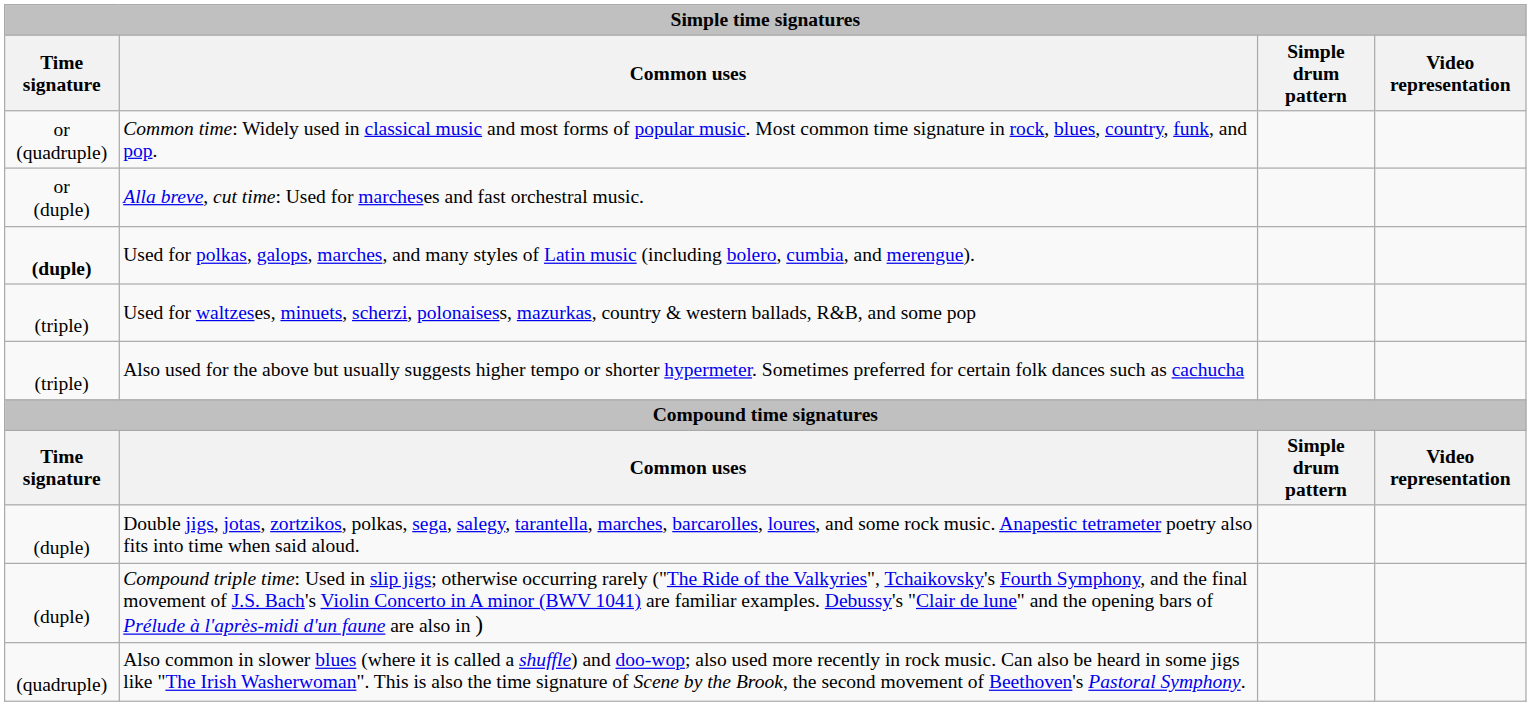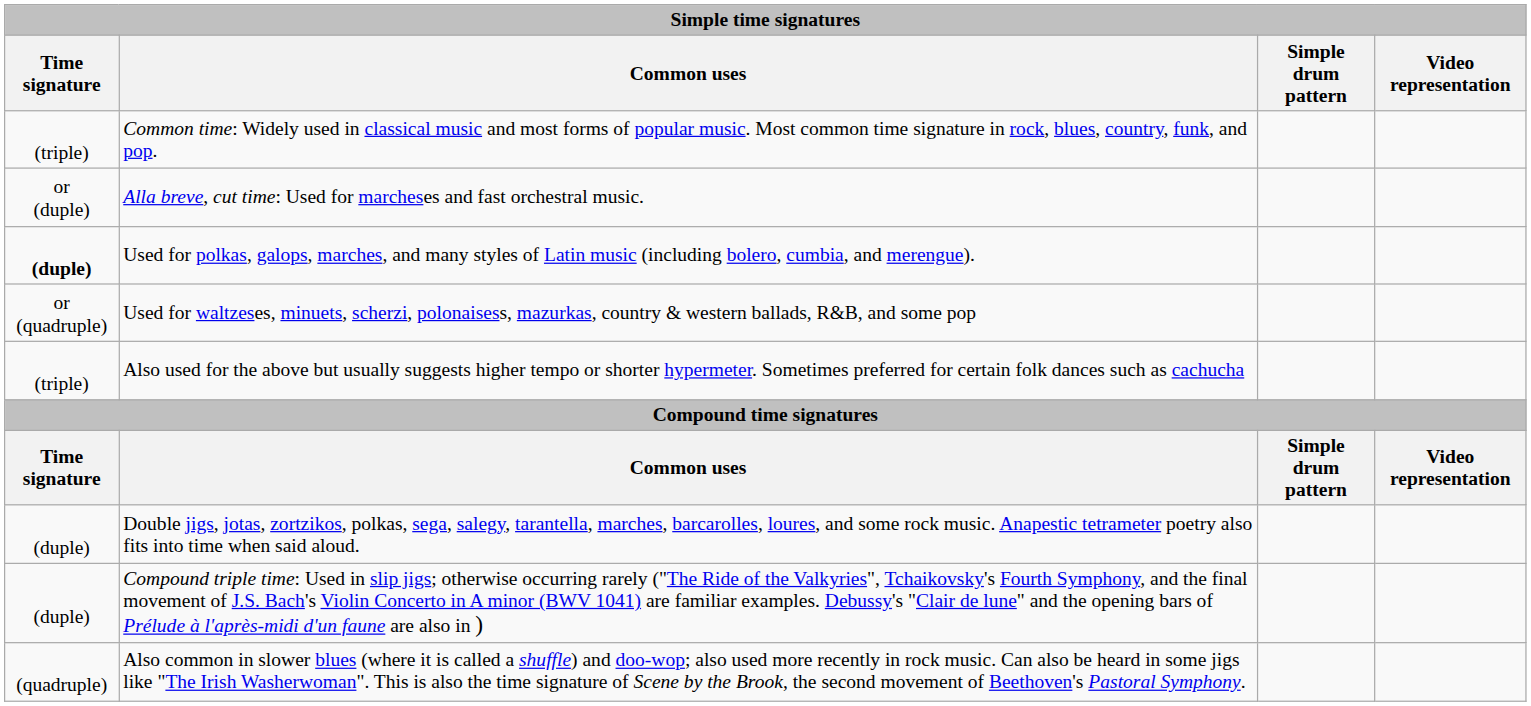(62, 141) or (quadruple) -> (62, 152) (triple)
(62, 326) (triple) -> (62, 314) or (quadruple)
